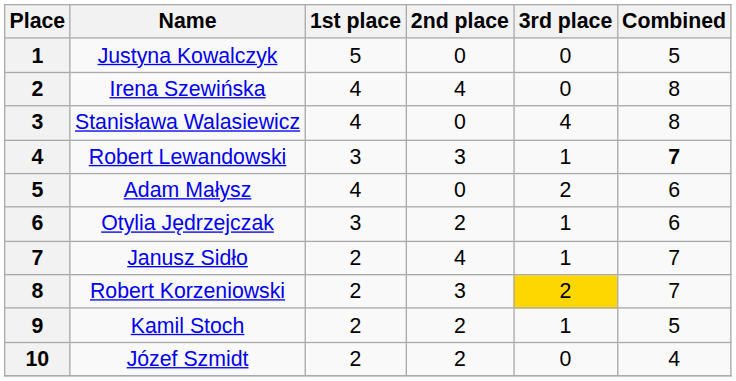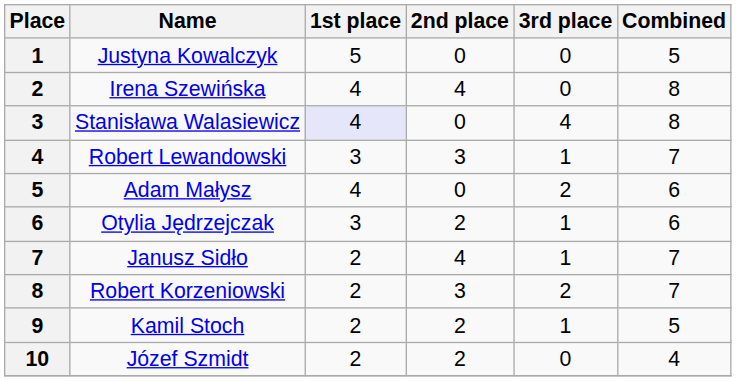(355, 122) no background -> (355, 122) lavender background
(674, 156) bold -> (674, 156) normal
(565, 291) gold background -> (565, 291) no background
